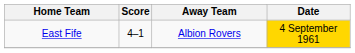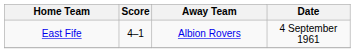(308, 34) gold background -> (308, 34) no background
